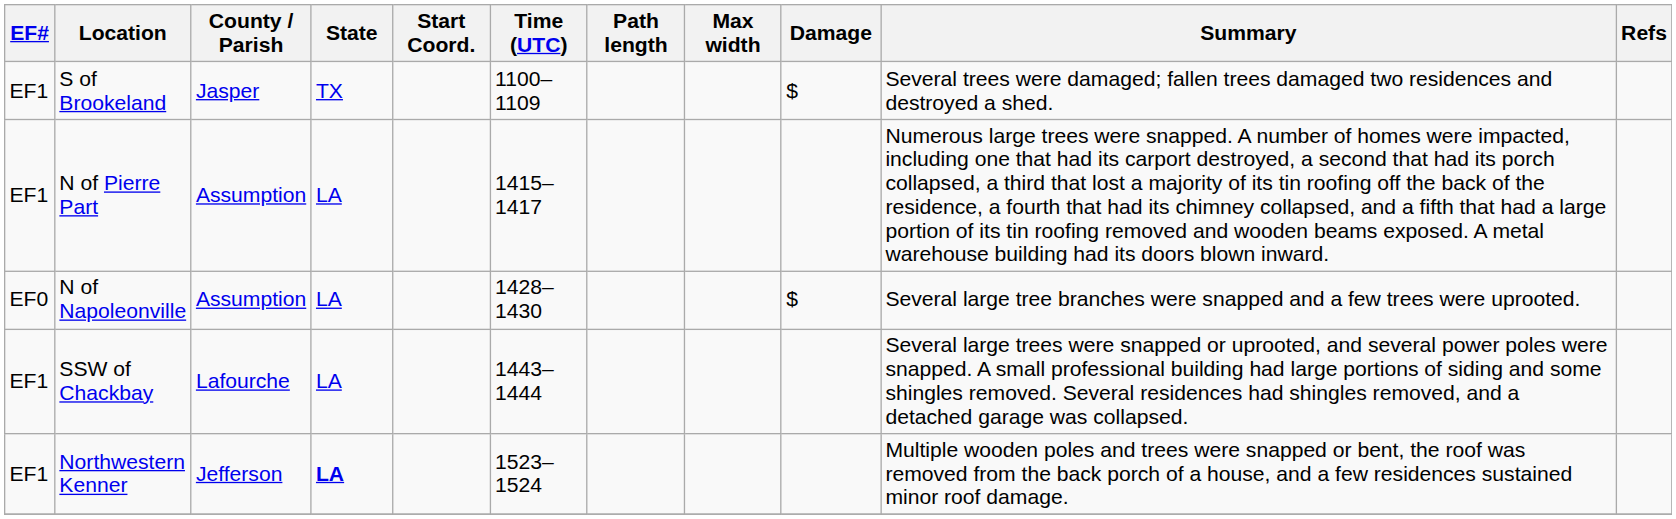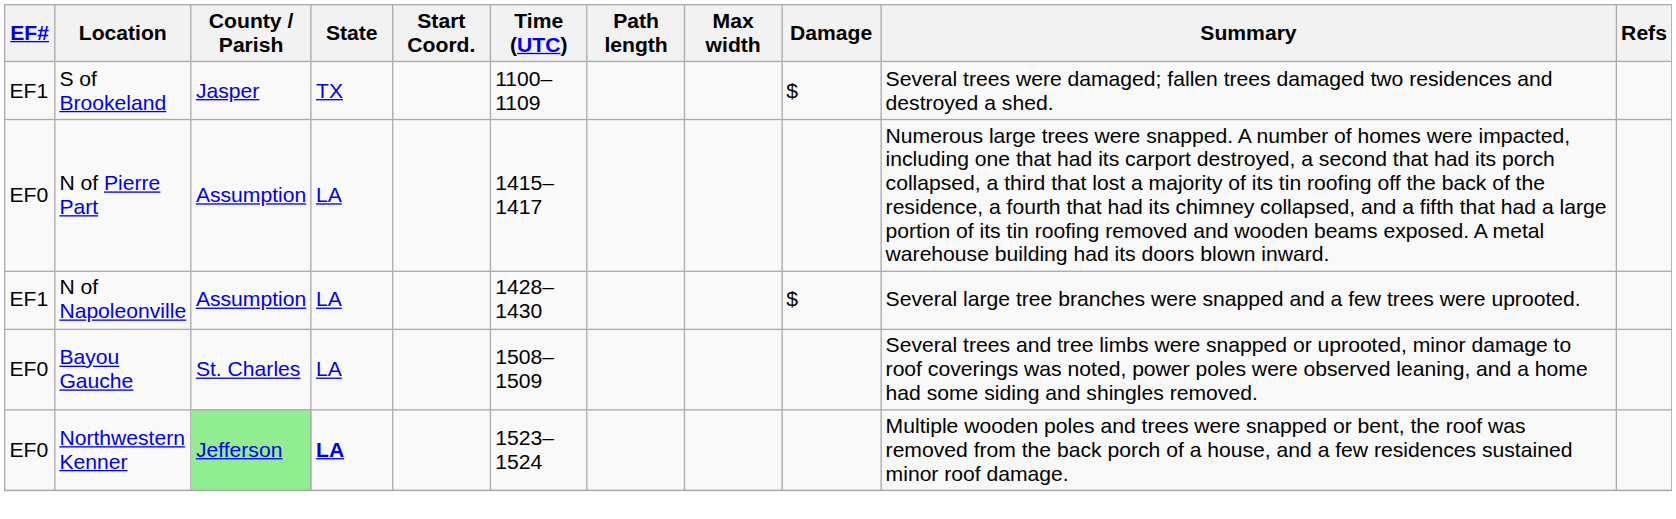(29, 195) EF1 -> (29, 195) EF0
(29, 299) EF0 -> (29, 299) EF1
- row: (106, 380)
+ row: (96, 369)
(29, 473) EF1 -> (29, 450) EF0
(239, 473) no background -> (239, 450) lightgreen background
